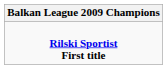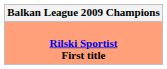(83, 49) no background -> (83, 49) lightsalmon background
